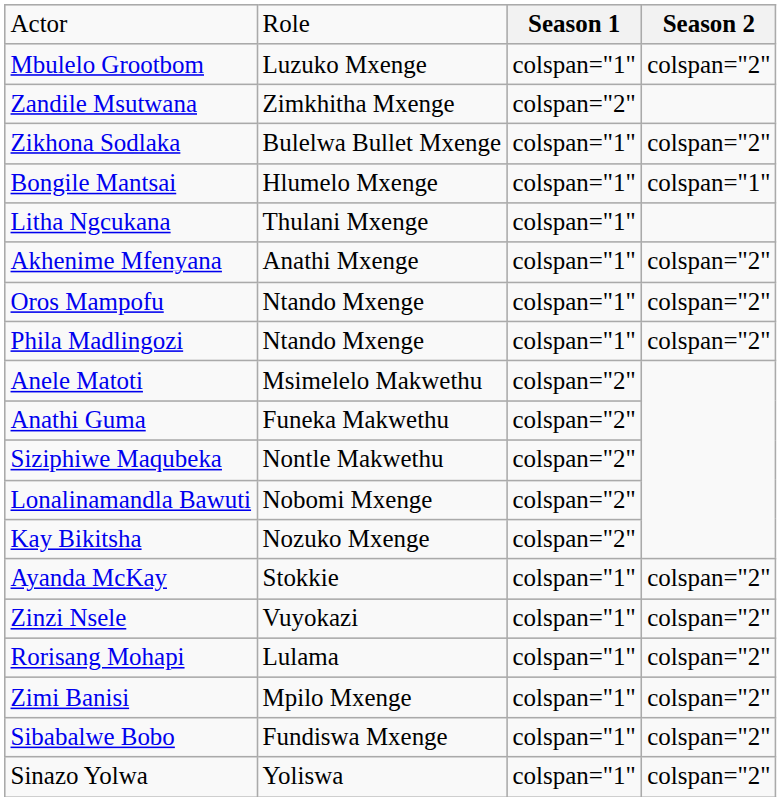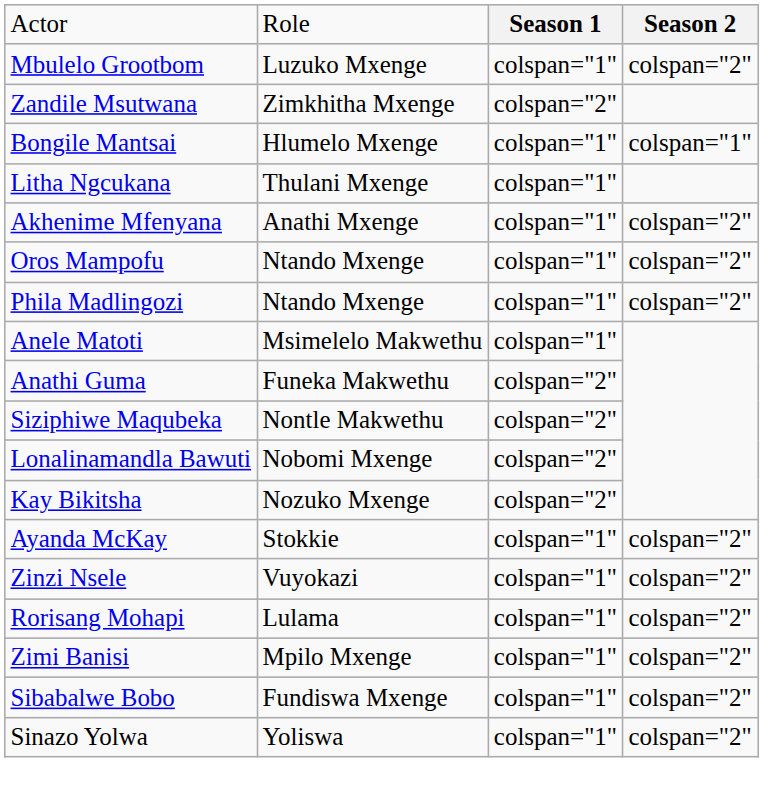- row: (95, 143)
(574, 380) colspan="2" -> (555, 340) colspan="1"
